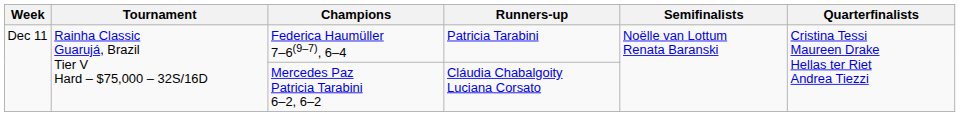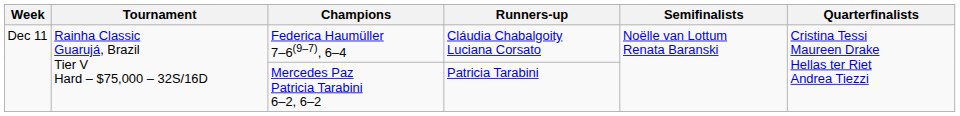(493, 35) Patricia Tarabini -> (505, 43) Cláudia Chabalgoity Luciana Corsato
(505, 80) Cláudia Chabalgoity Luciana Corsato -> (493, 73) Patricia Tarabini
